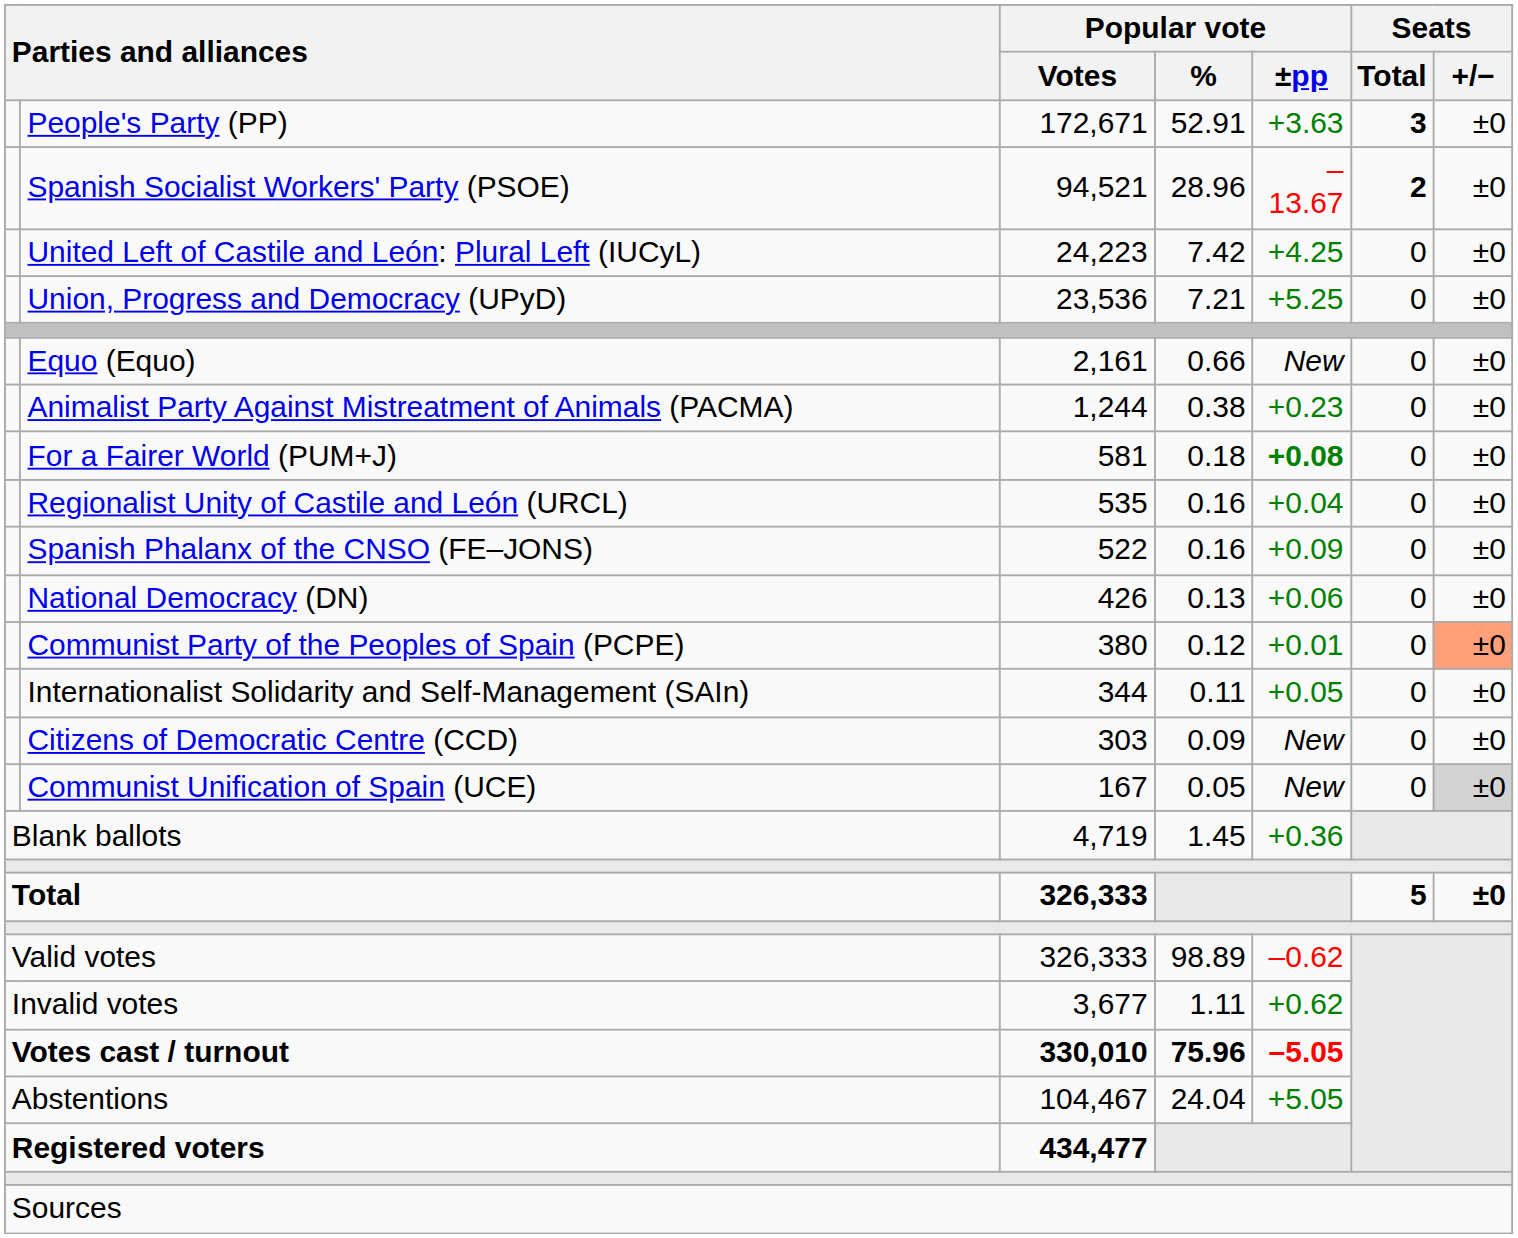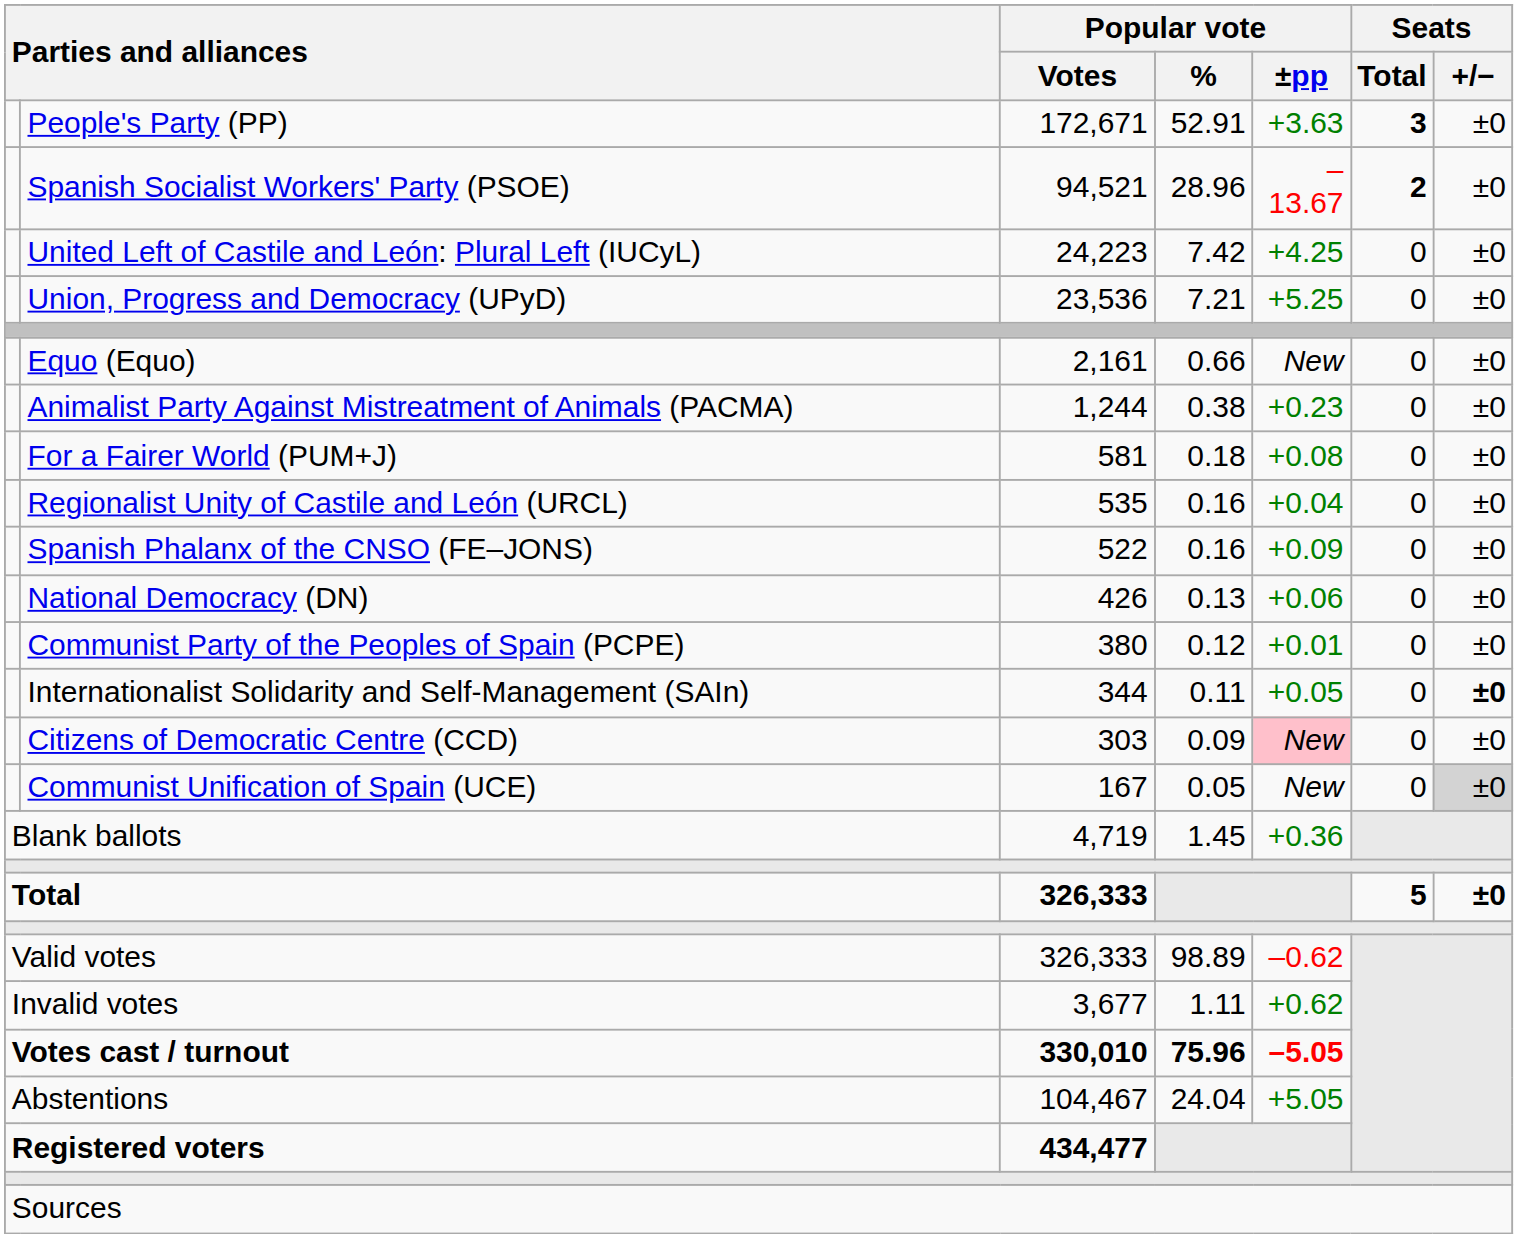(1306, 455) bold -> (1306, 455) normal
(1489, 645) lightsalmon background -> (1489, 645) no background
(1489, 692) normal -> (1489, 692) bold
(1314, 739) no background -> (1314, 739) pink background
